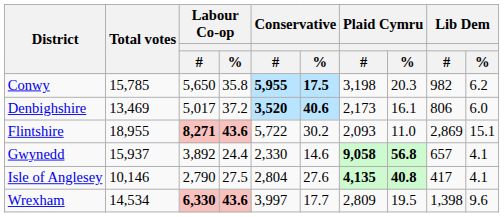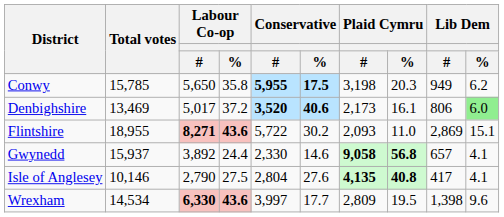(441, 85) 982 -> (441, 85) 949
(479, 108) no background -> (479, 108) lightgreen background
